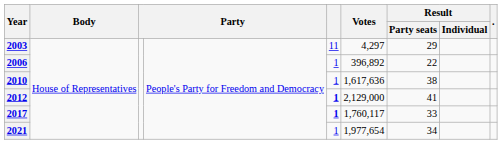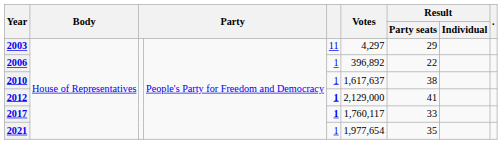(364, 80) 1,617,636 -> (364, 80) 1,617,637
(432, 131) 34 -> (432, 131) 35
